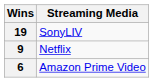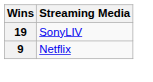- row: (20, 67)
